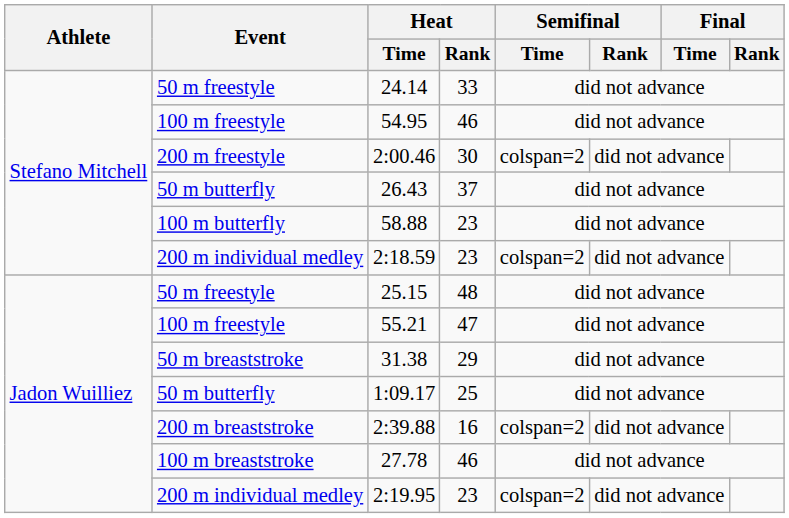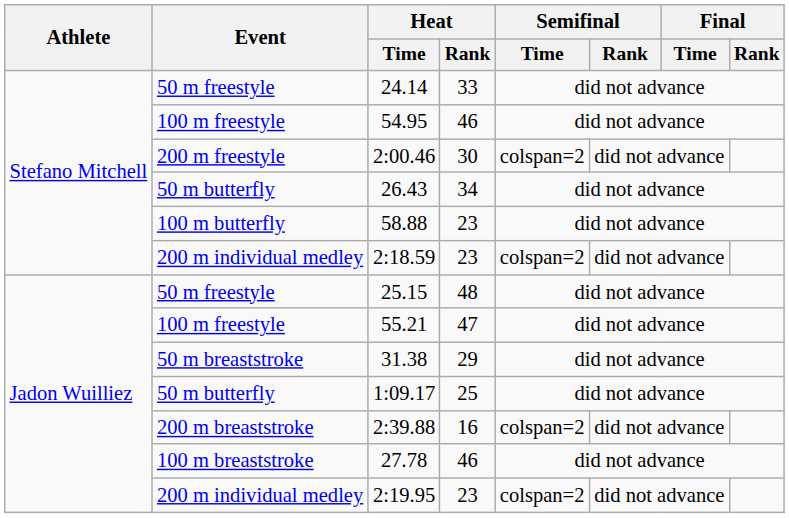(468, 189) 37 -> (468, 189) 34
